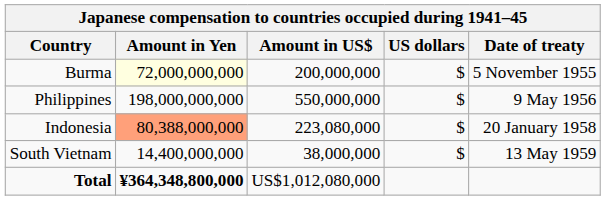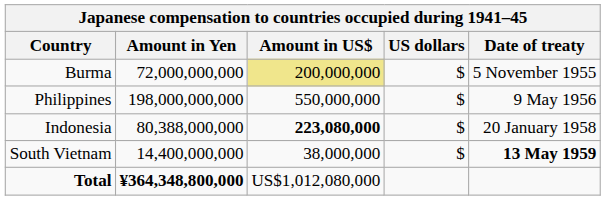(190, 72) lightyellow background -> (190, 72) no background
(337, 72) no background -> (337, 72) khaki background
(190, 126) lightsalmon background -> (190, 126) no background
(337, 126) normal -> (337, 126) bold
(551, 153) normal -> (550, 153) bold
